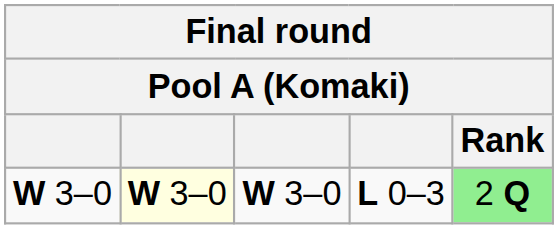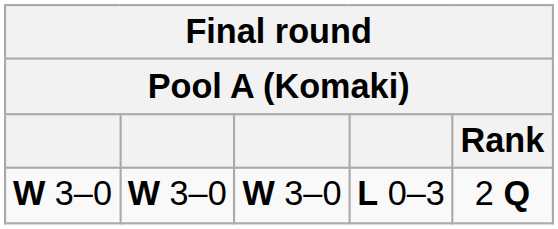(177, 194) lightyellow background -> (177, 194) no background
(502, 194) lightgreen background -> (502, 194) no background
